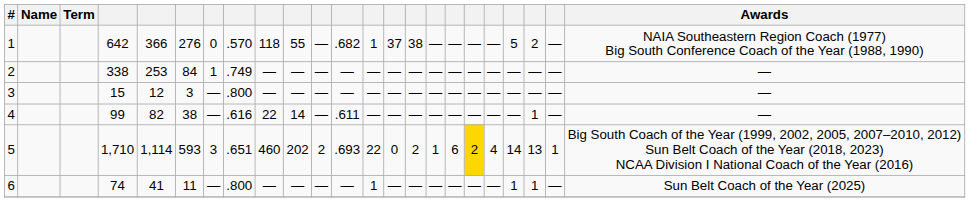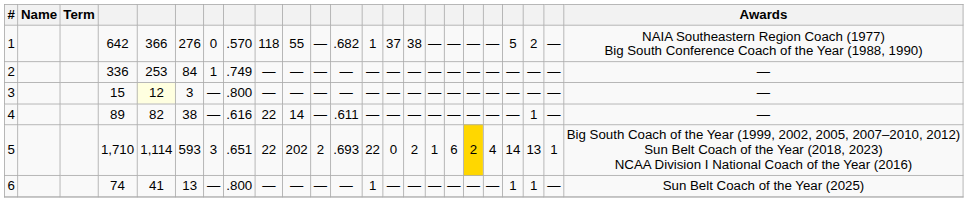(118, 72) 338 -> (118, 72) 336
(156, 93) no background -> (156, 93) lightyellow background
(118, 114) 99 -> (118, 114) 89
(269, 150) 460 -> (269, 150) 22
(190, 186) 11 -> (190, 186) 13
